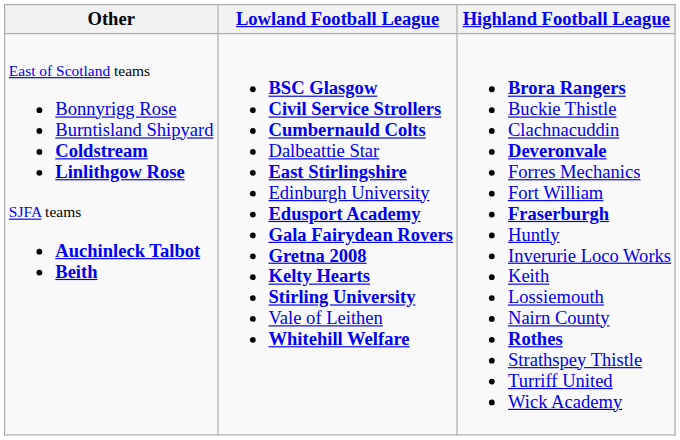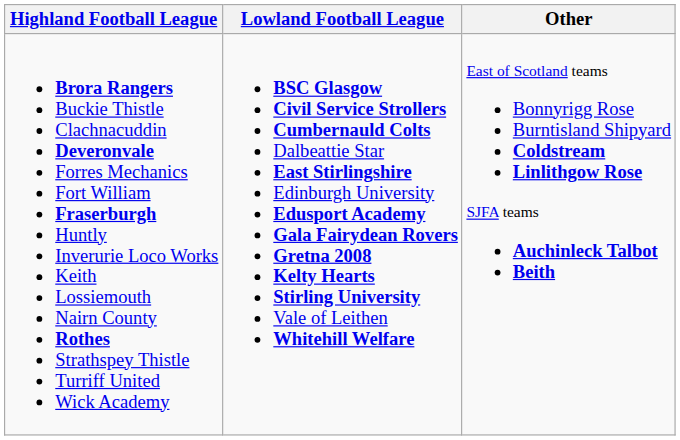columns swapped: (566, 19) <-> (111, 19)
